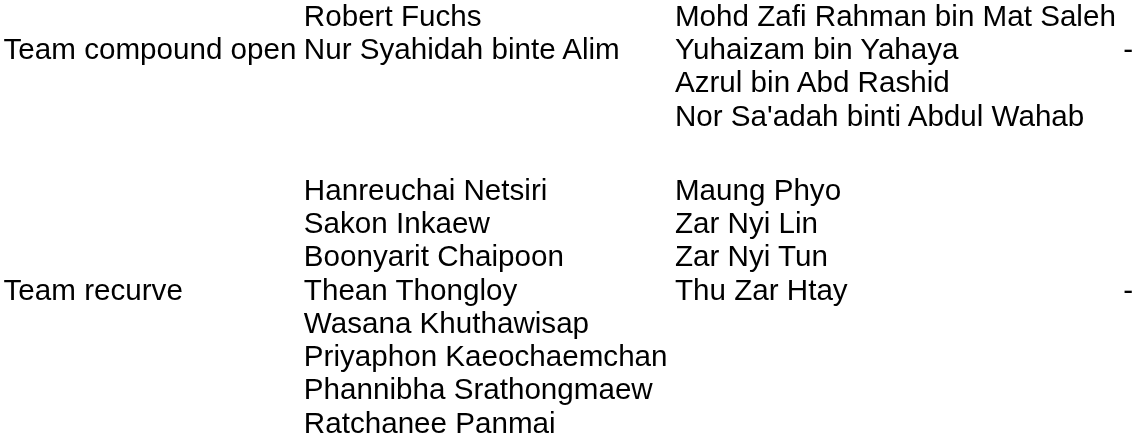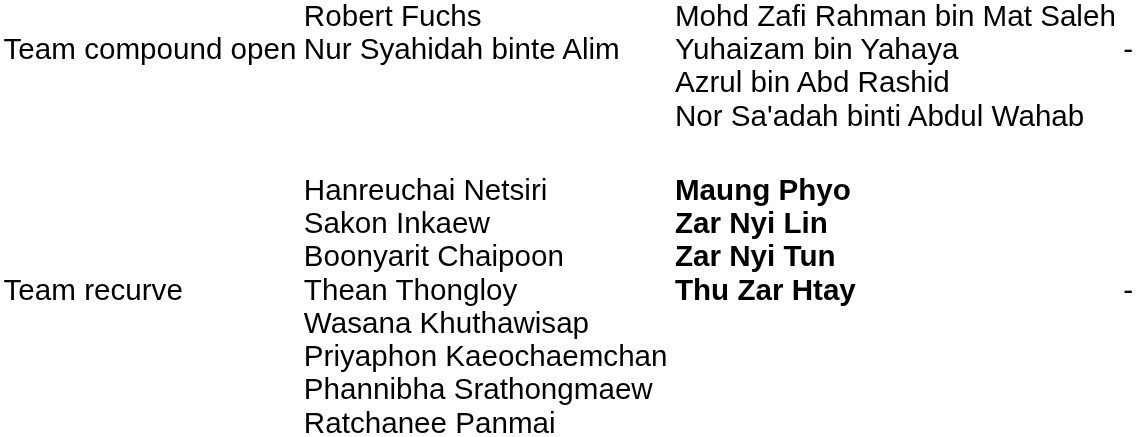(761, 239) normal -> (765, 239) bold
